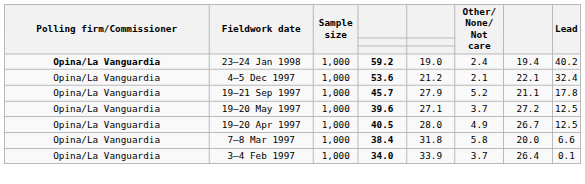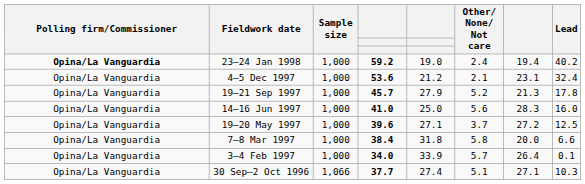(528, 77) 22.1 -> (528, 77) 23.1
(528, 93) 21.1 -> (528, 93) 21.3
+ row: (261, 108)
- row: (261, 124)
(479, 156) 3.7 -> (479, 156) 5.7
+ row: (261, 171)
